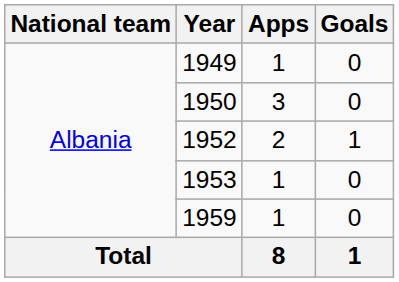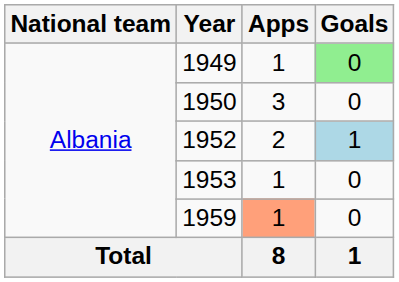(354, 62) no background -> (354, 62) lightgreen background
(354, 140) no background -> (354, 140) lightblue background
(279, 218) no background -> (279, 218) lightsalmon background
